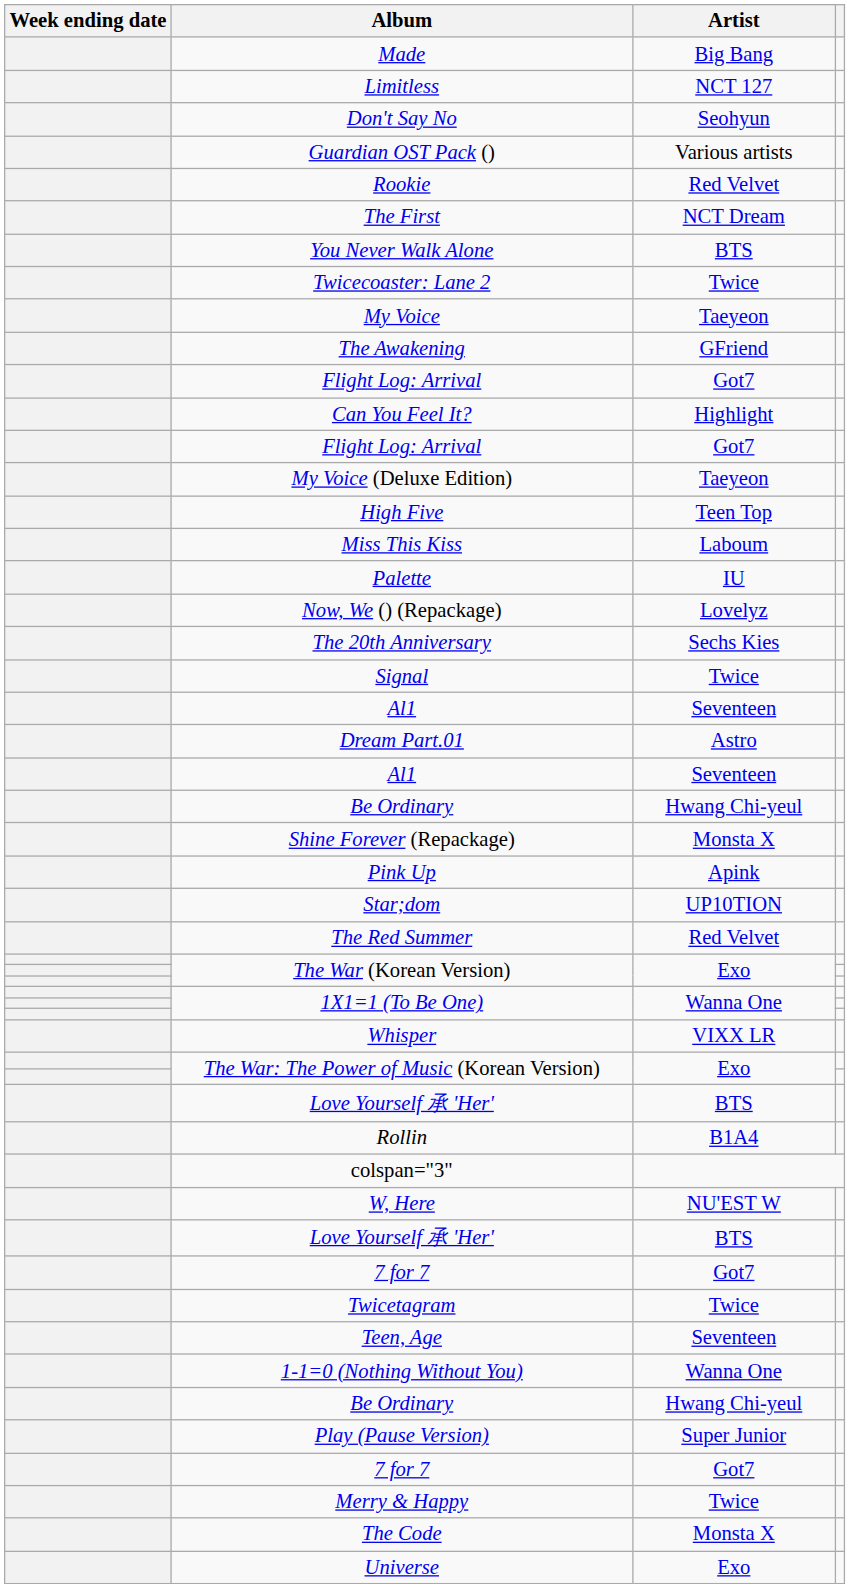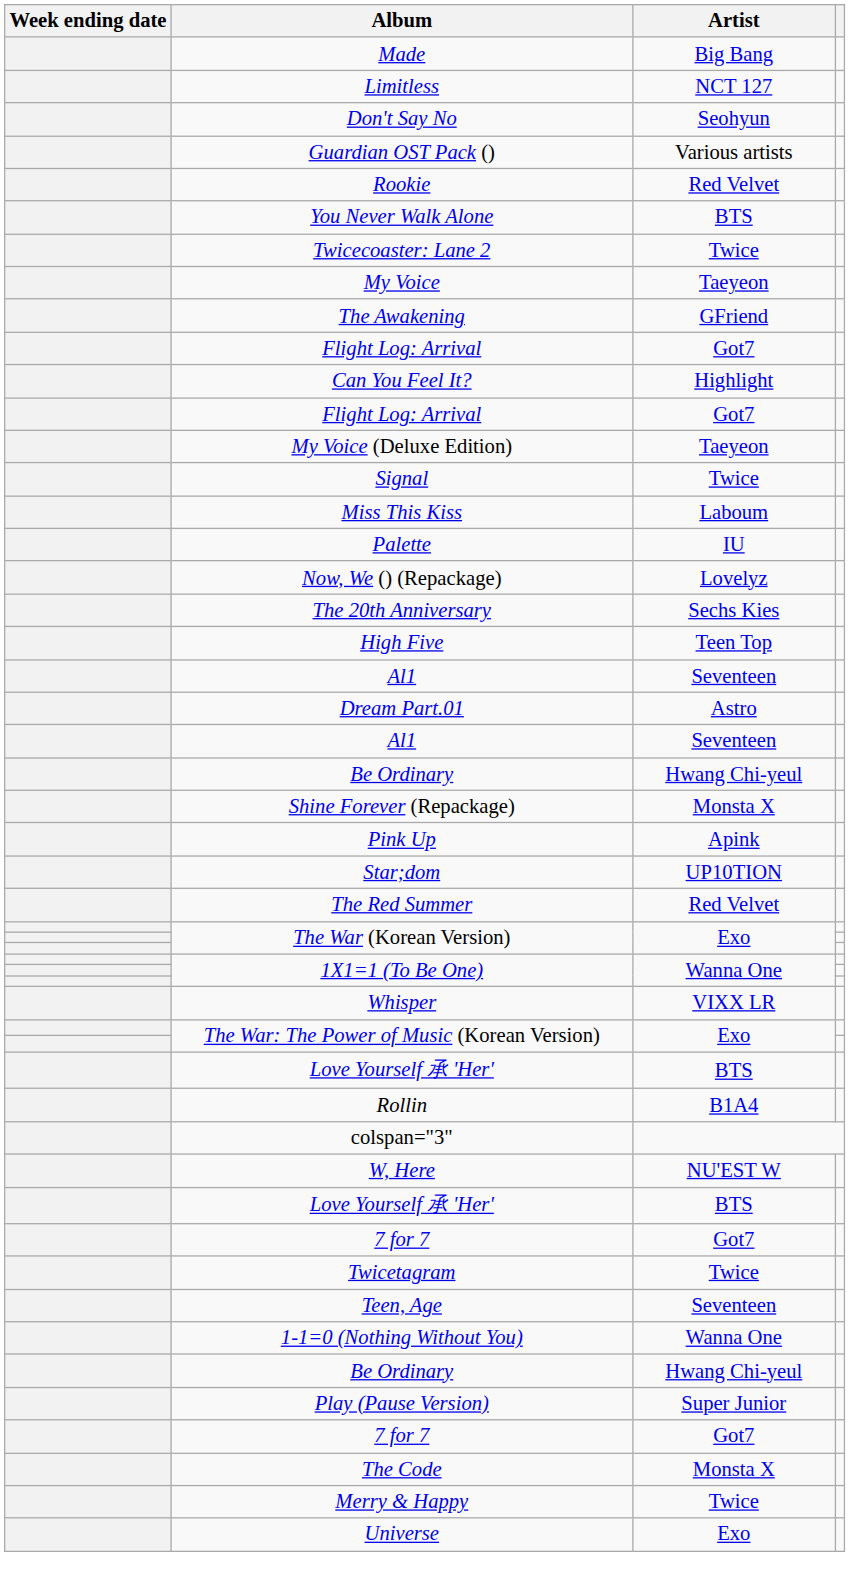- row: (402, 217)
rows swapped: (402, 511) <-> (402, 675)
rows swapped: (402, 1501) <-> (402, 1534)
